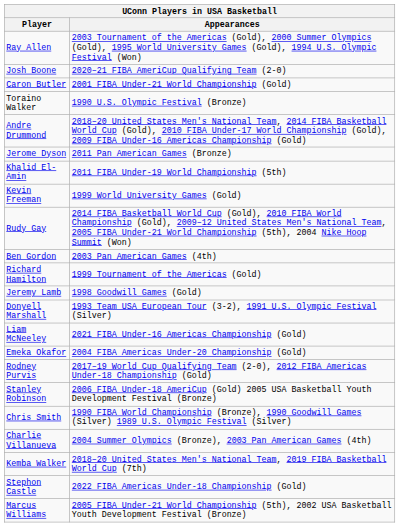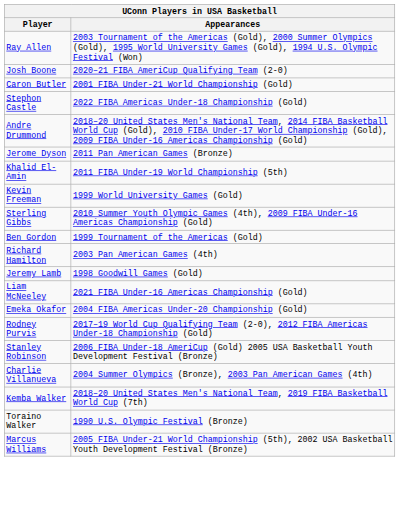rows swapped: (24, 487) <-> (24, 103)
- row: (26, 228)
+ row: (26, 219)
(144, 256) 2003 Pan American Games (4th) -> (168, 237) 1999 Tournament of the Americas (Gold)
(167, 275) 1999 Tournament of the Americas (Gold) -> (145, 255) 2003 Pan American Games (4th)
- row: (26, 311)
- row: (34, 418)
